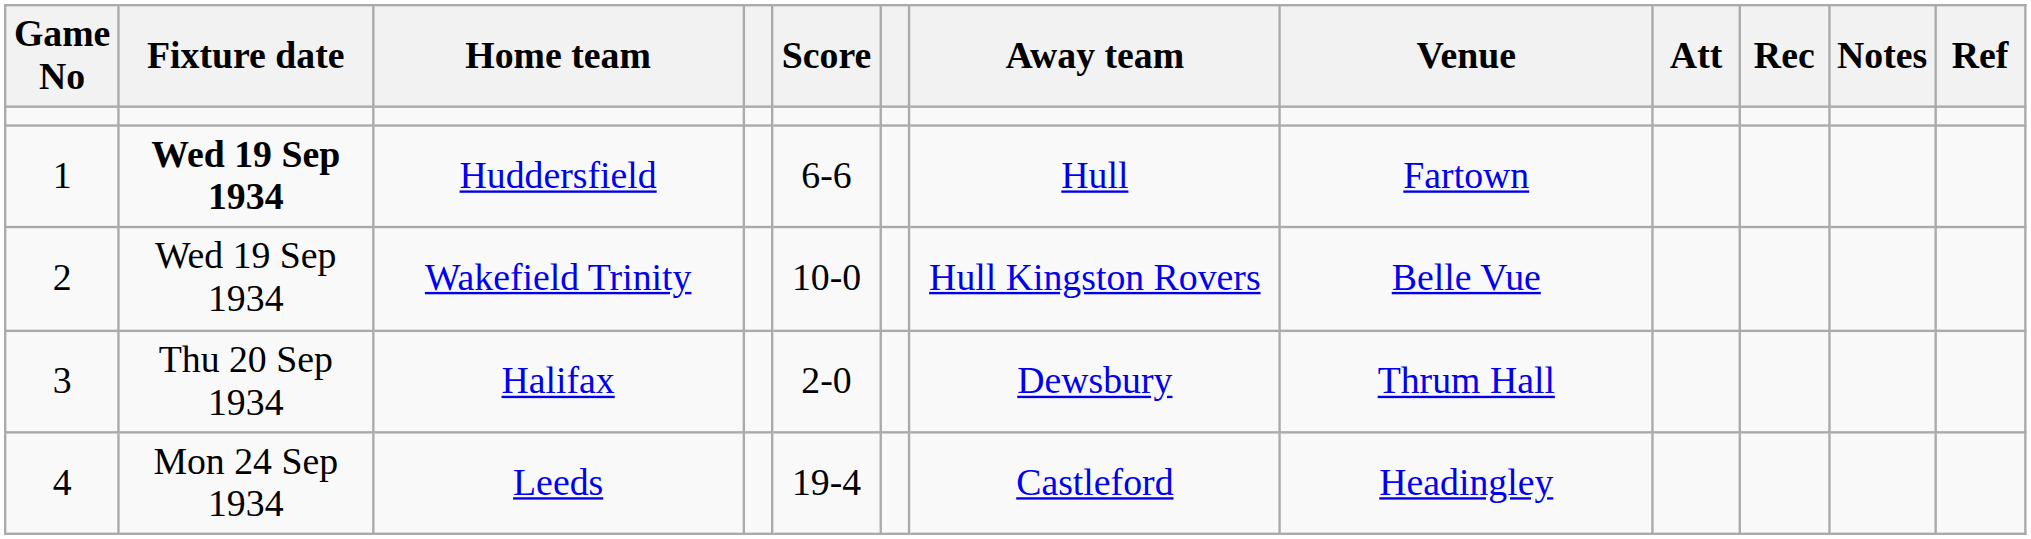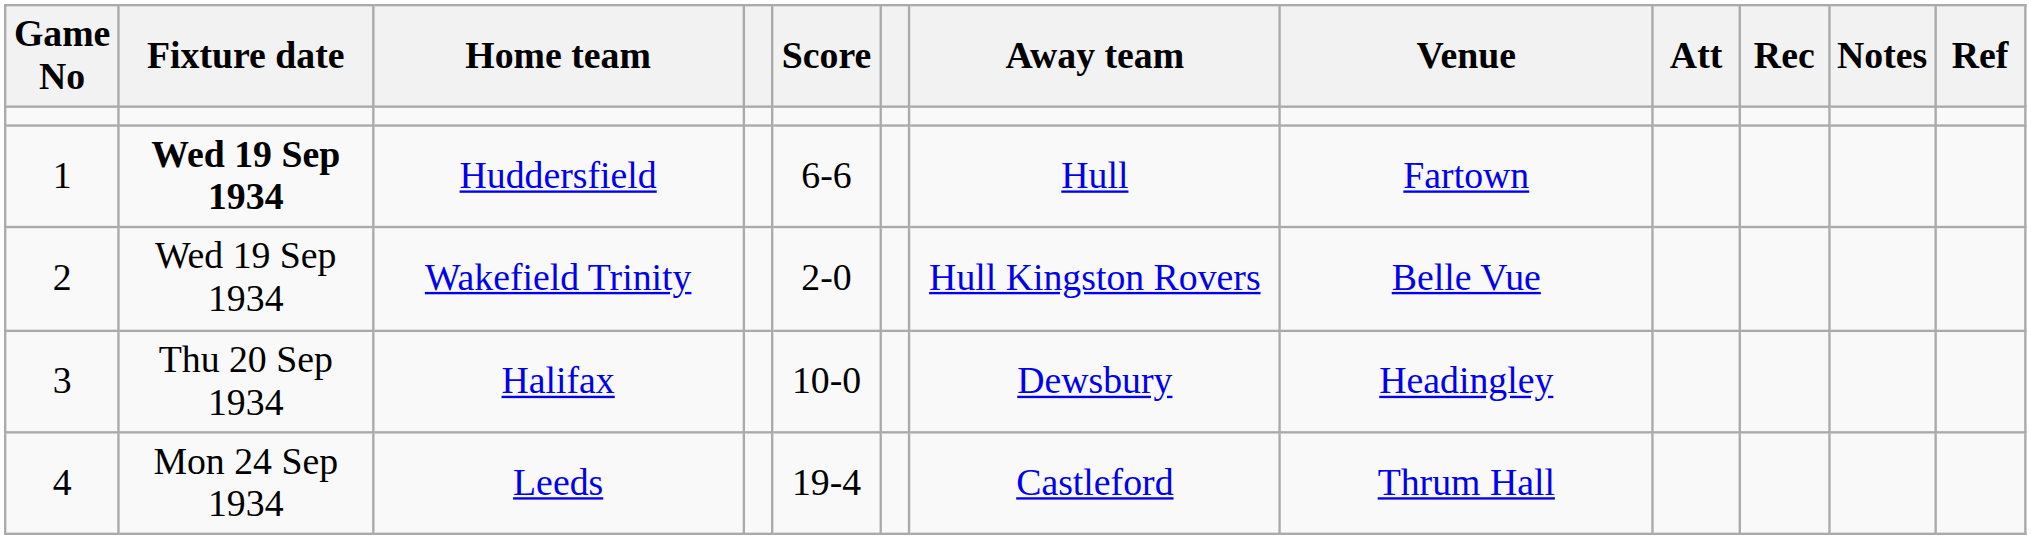(827, 277) 10-0 -> (827, 277) 2-0
(827, 380) 2-0 -> (827, 380) 10-0
(1466, 380) Thrum Hall -> (1466, 380) Headingley
(1466, 482) Headingley -> (1466, 482) Thrum Hall
